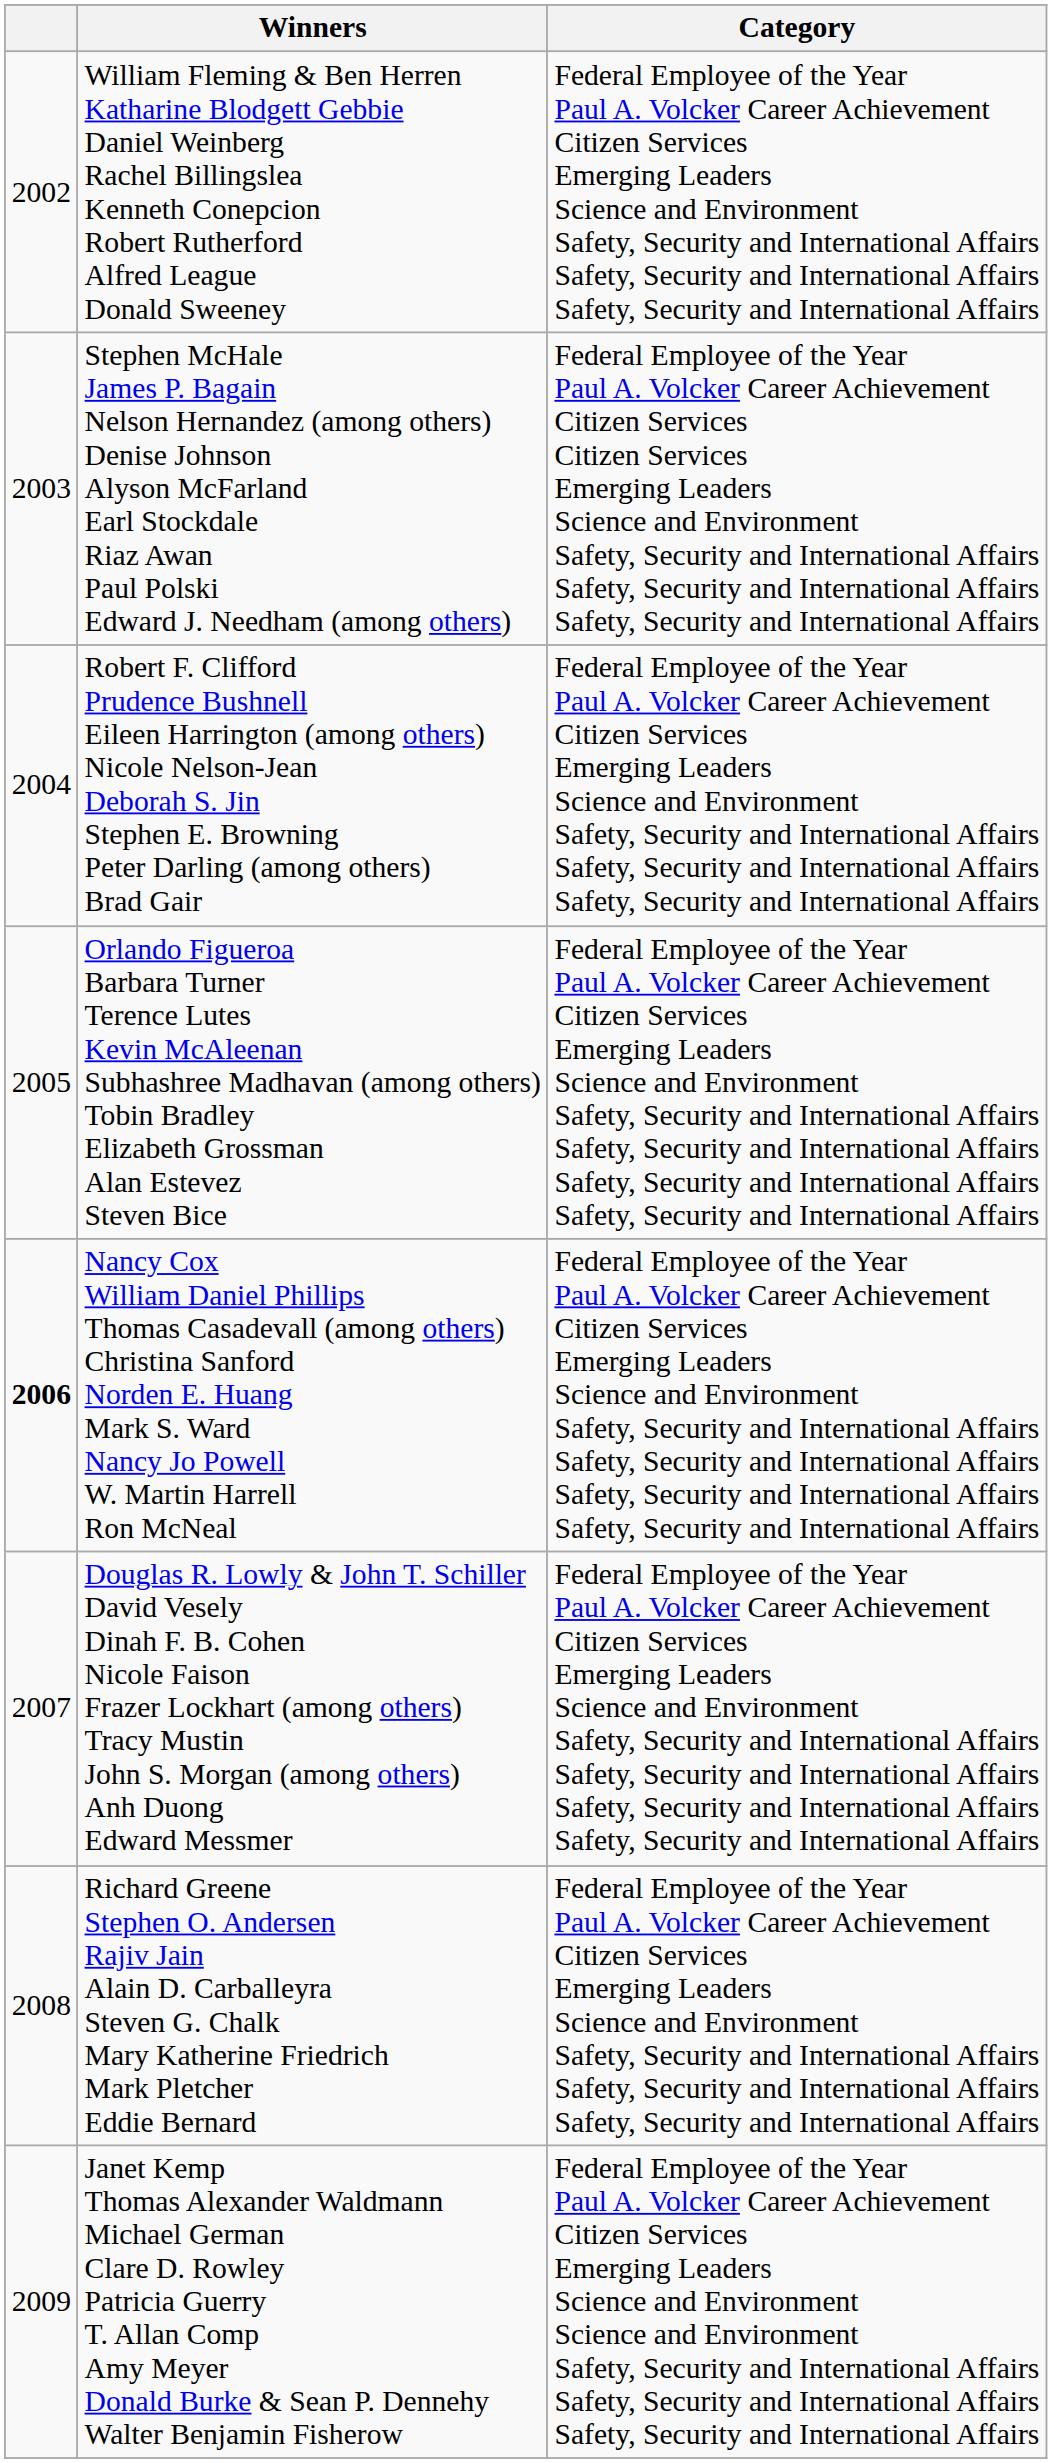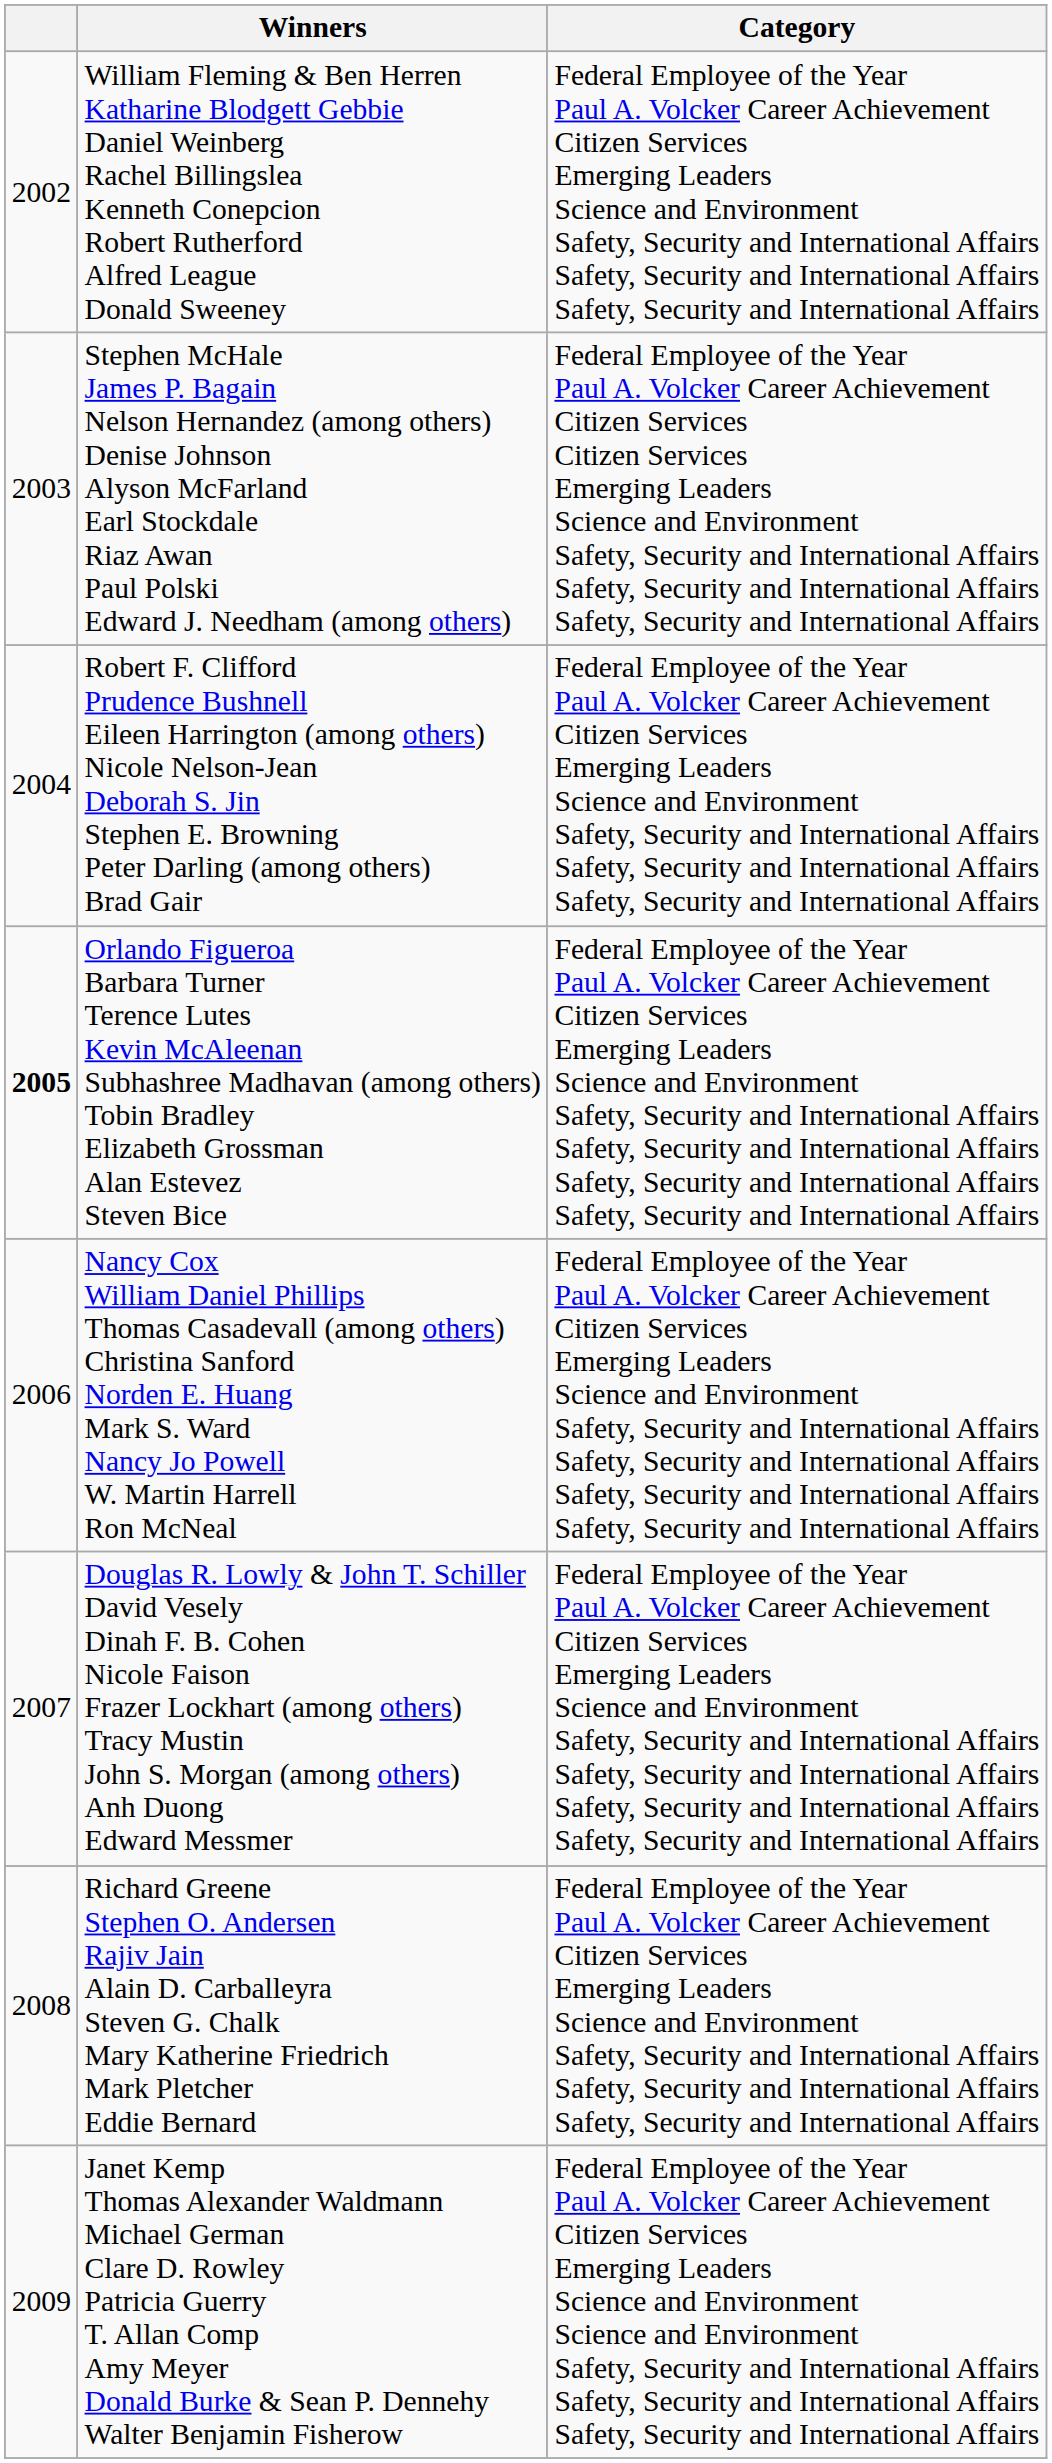(41, 1081) normal -> (41, 1081) bold
(41, 1394) bold -> (41, 1394) normal
